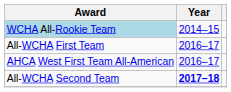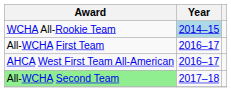(61, 29) lightblue background -> (61, 29) no background
(199, 29) no background -> (199, 29) lightblue background
(63, 78) no background -> (63, 78) lightgreen background
(199, 78) bold -> (199, 78) normal
